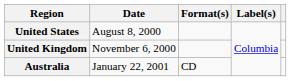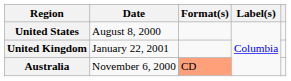(134, 48) November 6, 2000 -> (130, 48) January 22, 2001
(130, 66) January 22, 2001 -> (134, 66) November 6, 2000
(189, 66) no background -> (189, 66) lightsalmon background
